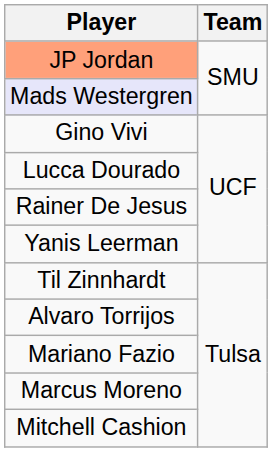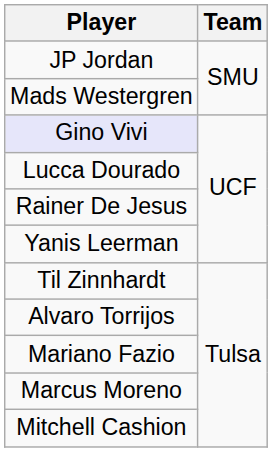(101, 59) lightsalmon background -> (101, 59) no background
(101, 96) lavender background -> (101, 96) no background
(101, 133) no background -> (101, 133) lavender background
